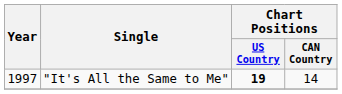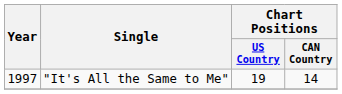(258, 79) bold -> (258, 79) normal
